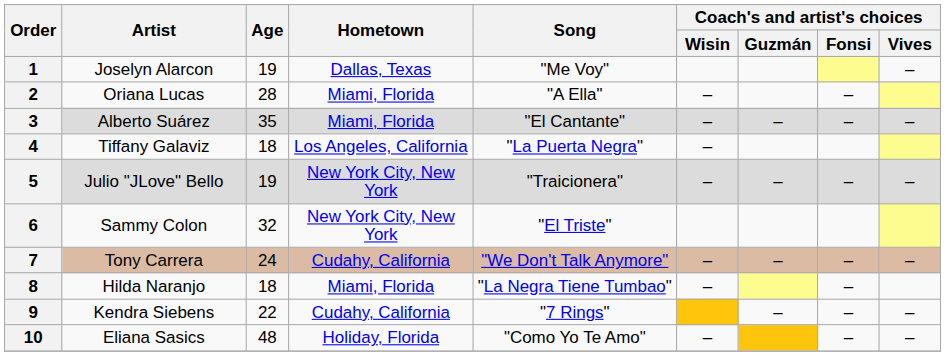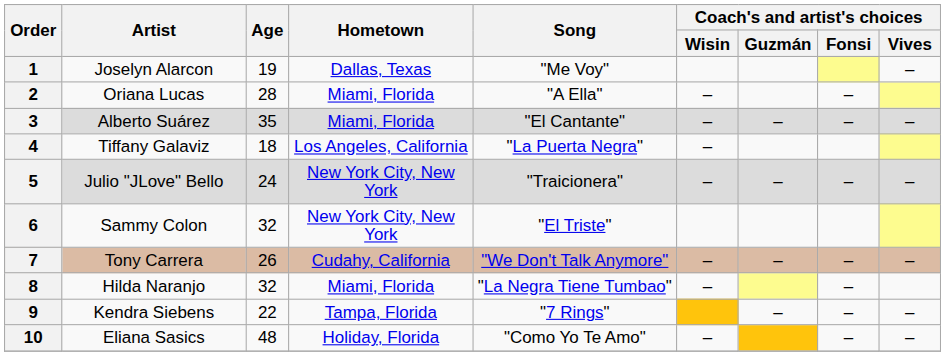(267, 181) 19 -> (267, 181) 24
(267, 260) 24 -> (267, 260) 26
(267, 286) 18 -> (267, 286) 32
(381, 312) Cudahy, California -> (381, 312) Tampa, Florida
